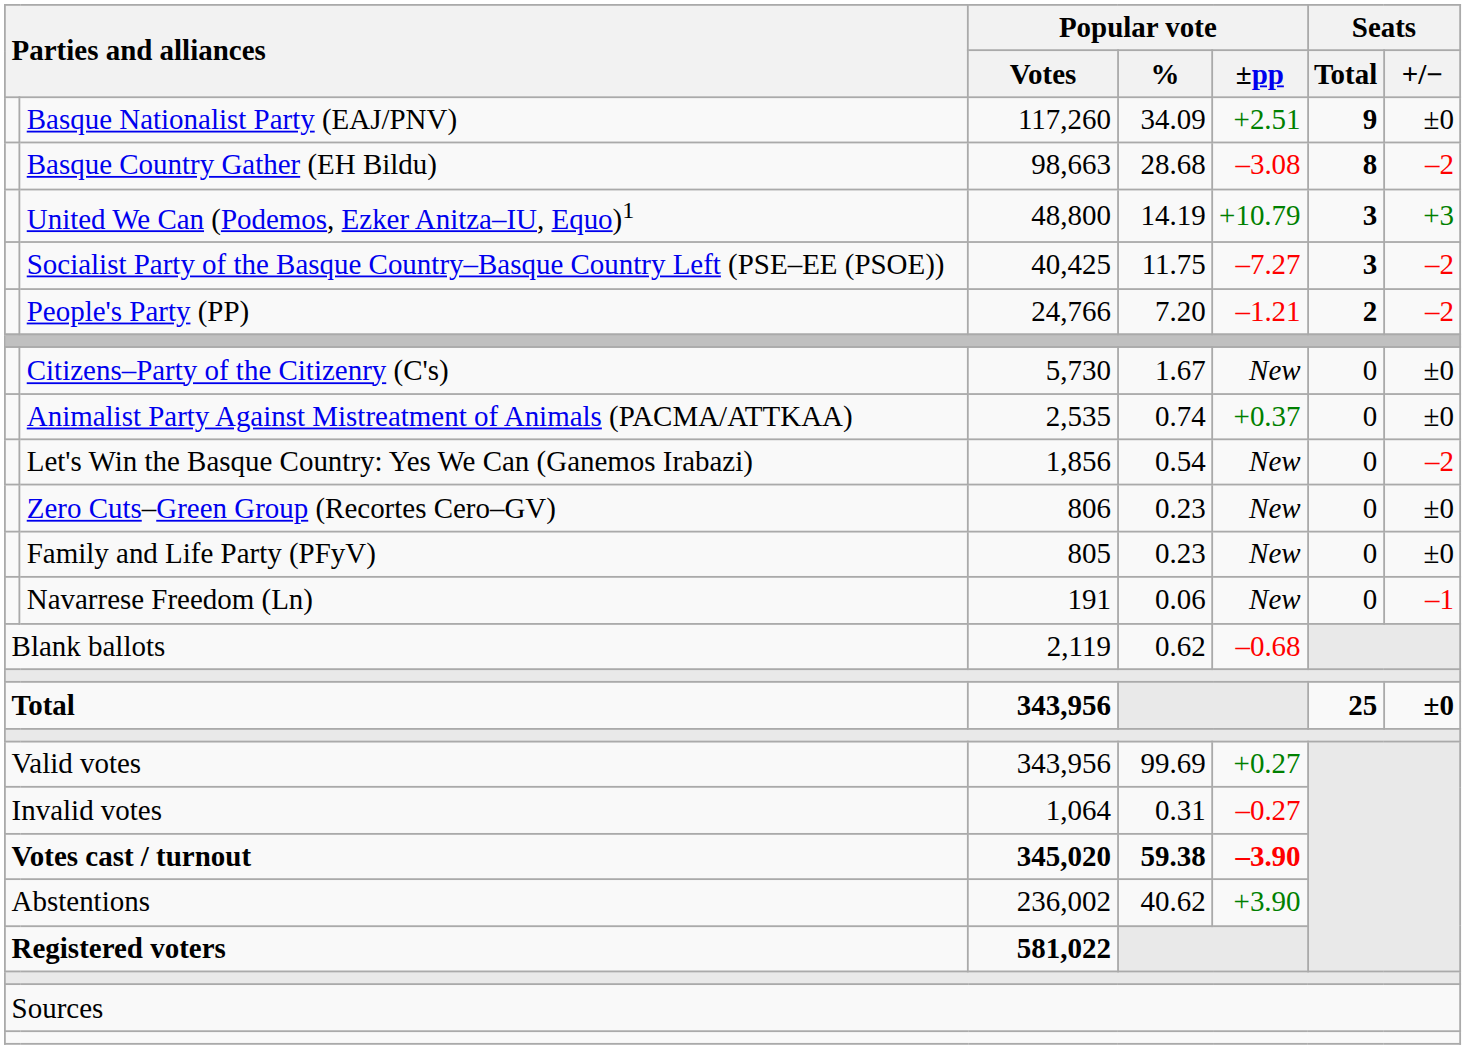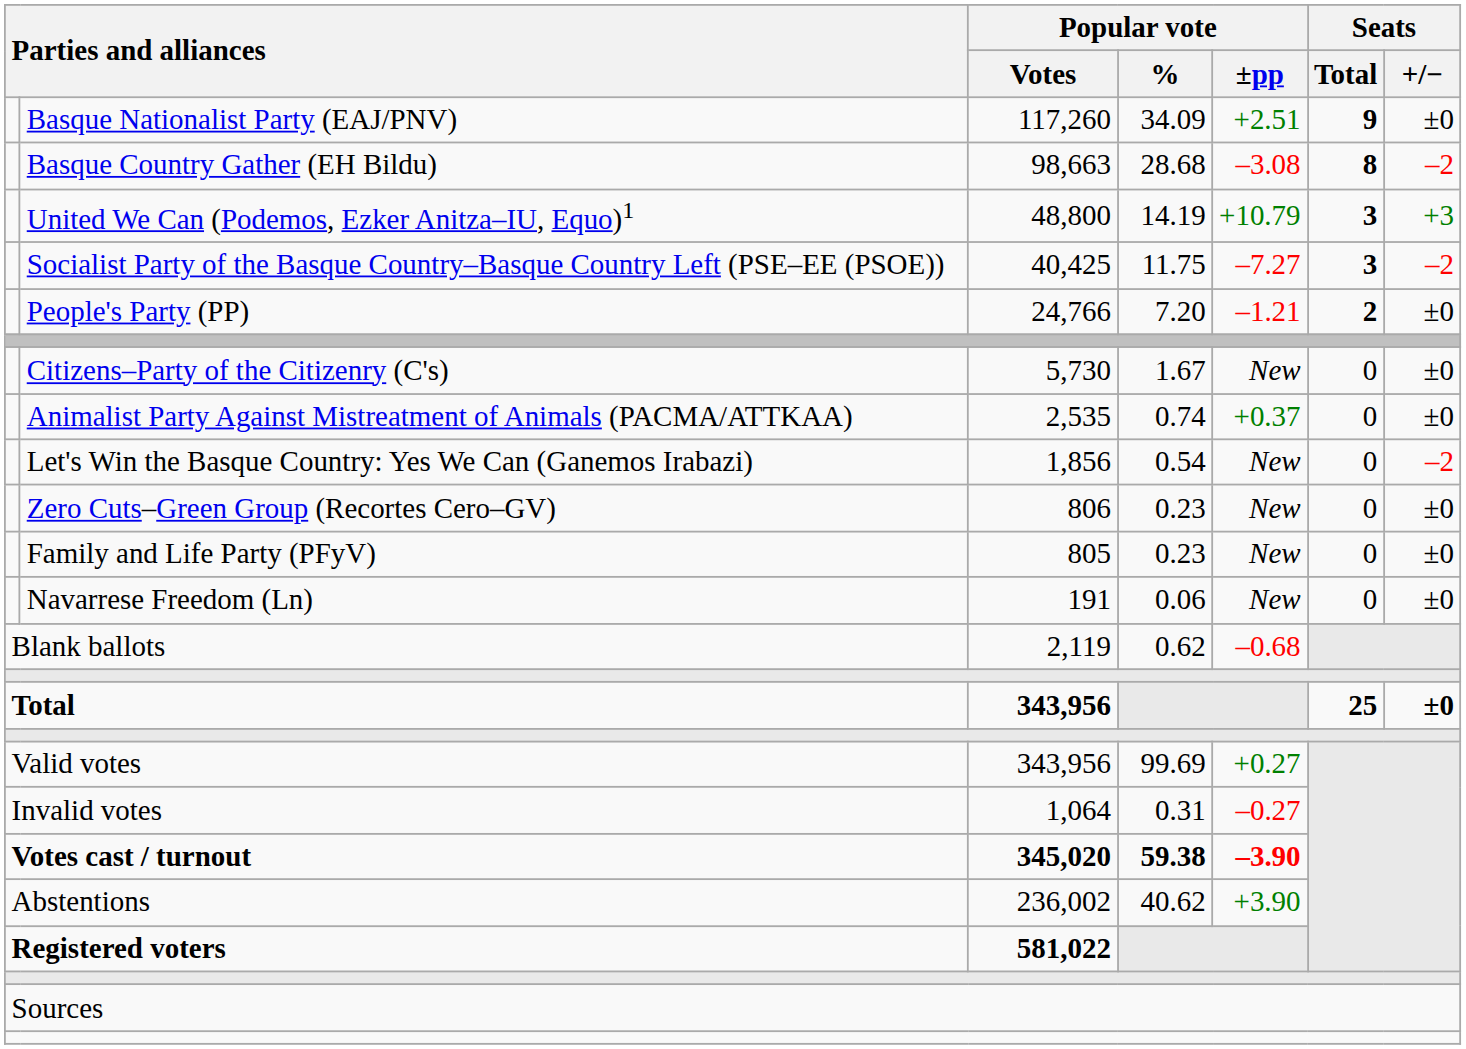(1439, 310) –2 -> (1439, 310) ±0
(1439, 599) –1 -> (1439, 599) ±0
